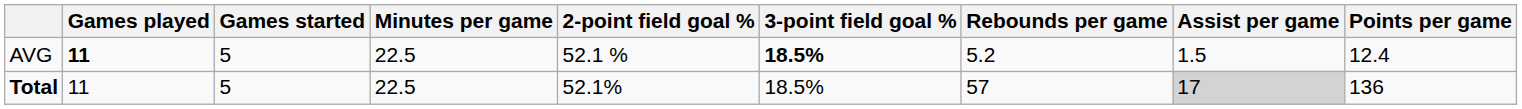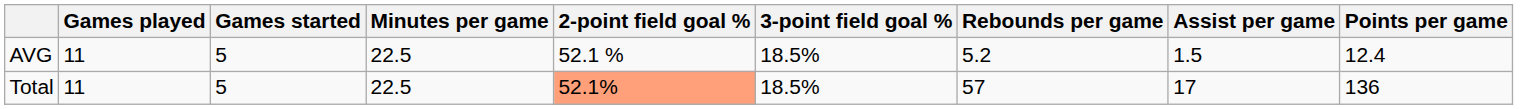(79, 54) bold -> (74, 54) normal
(794, 54) bold -> (790, 54) normal
(34, 87) bold -> (32, 87) normal
(592, 87) no background -> (588, 87) lightsalmon background
(1189, 87) lightgrey background -> (1185, 87) no background
